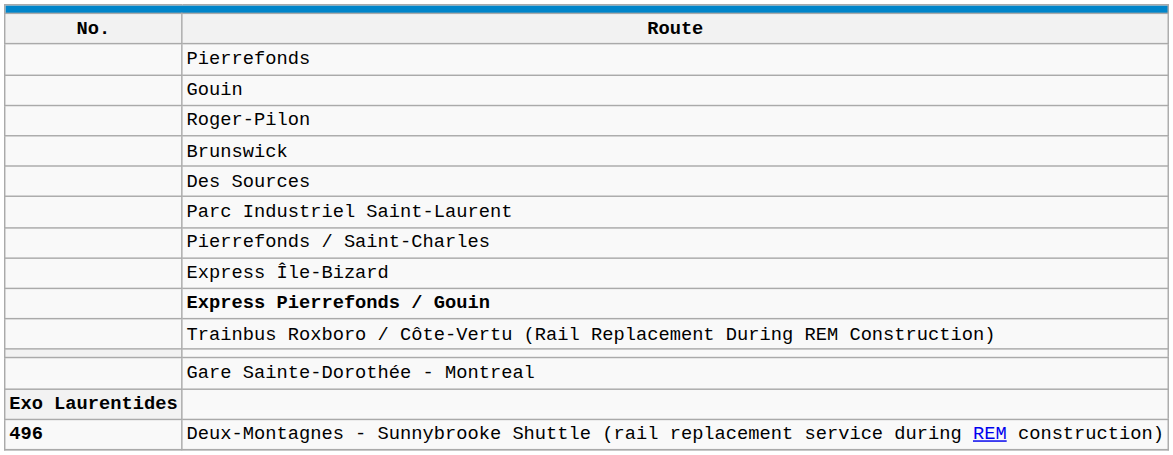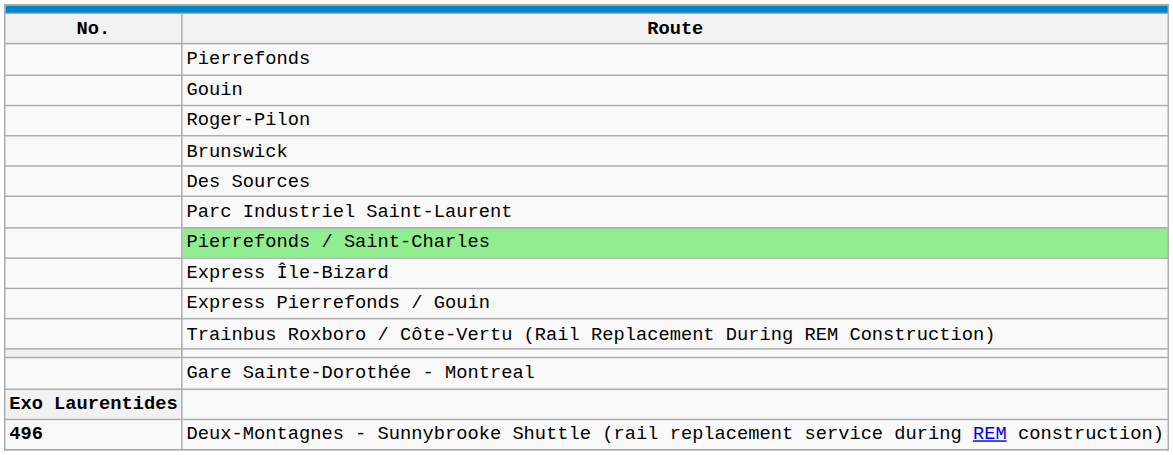(338, 242) no background -> (338, 242) lightgreen background
(338, 303) bold -> (338, 303) normal
